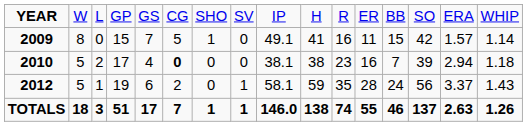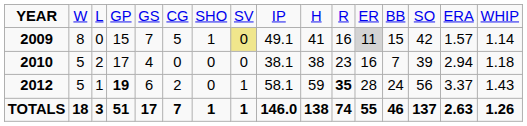(244, 39) no background -> (244, 39) khaki background
(369, 39) no background -> (369, 39) lightgrey background
(177, 62) bold -> (177, 62) normal
(121, 86) normal -> (121, 86) bold
(344, 86) normal -> (344, 86) bold
